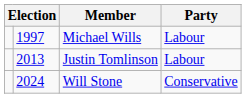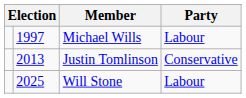(184, 59) Labour -> (201, 59) Conservative
(30, 81) 2024 -> (30, 81) 2025
(201, 81) Conservative -> (184, 81) Labour
